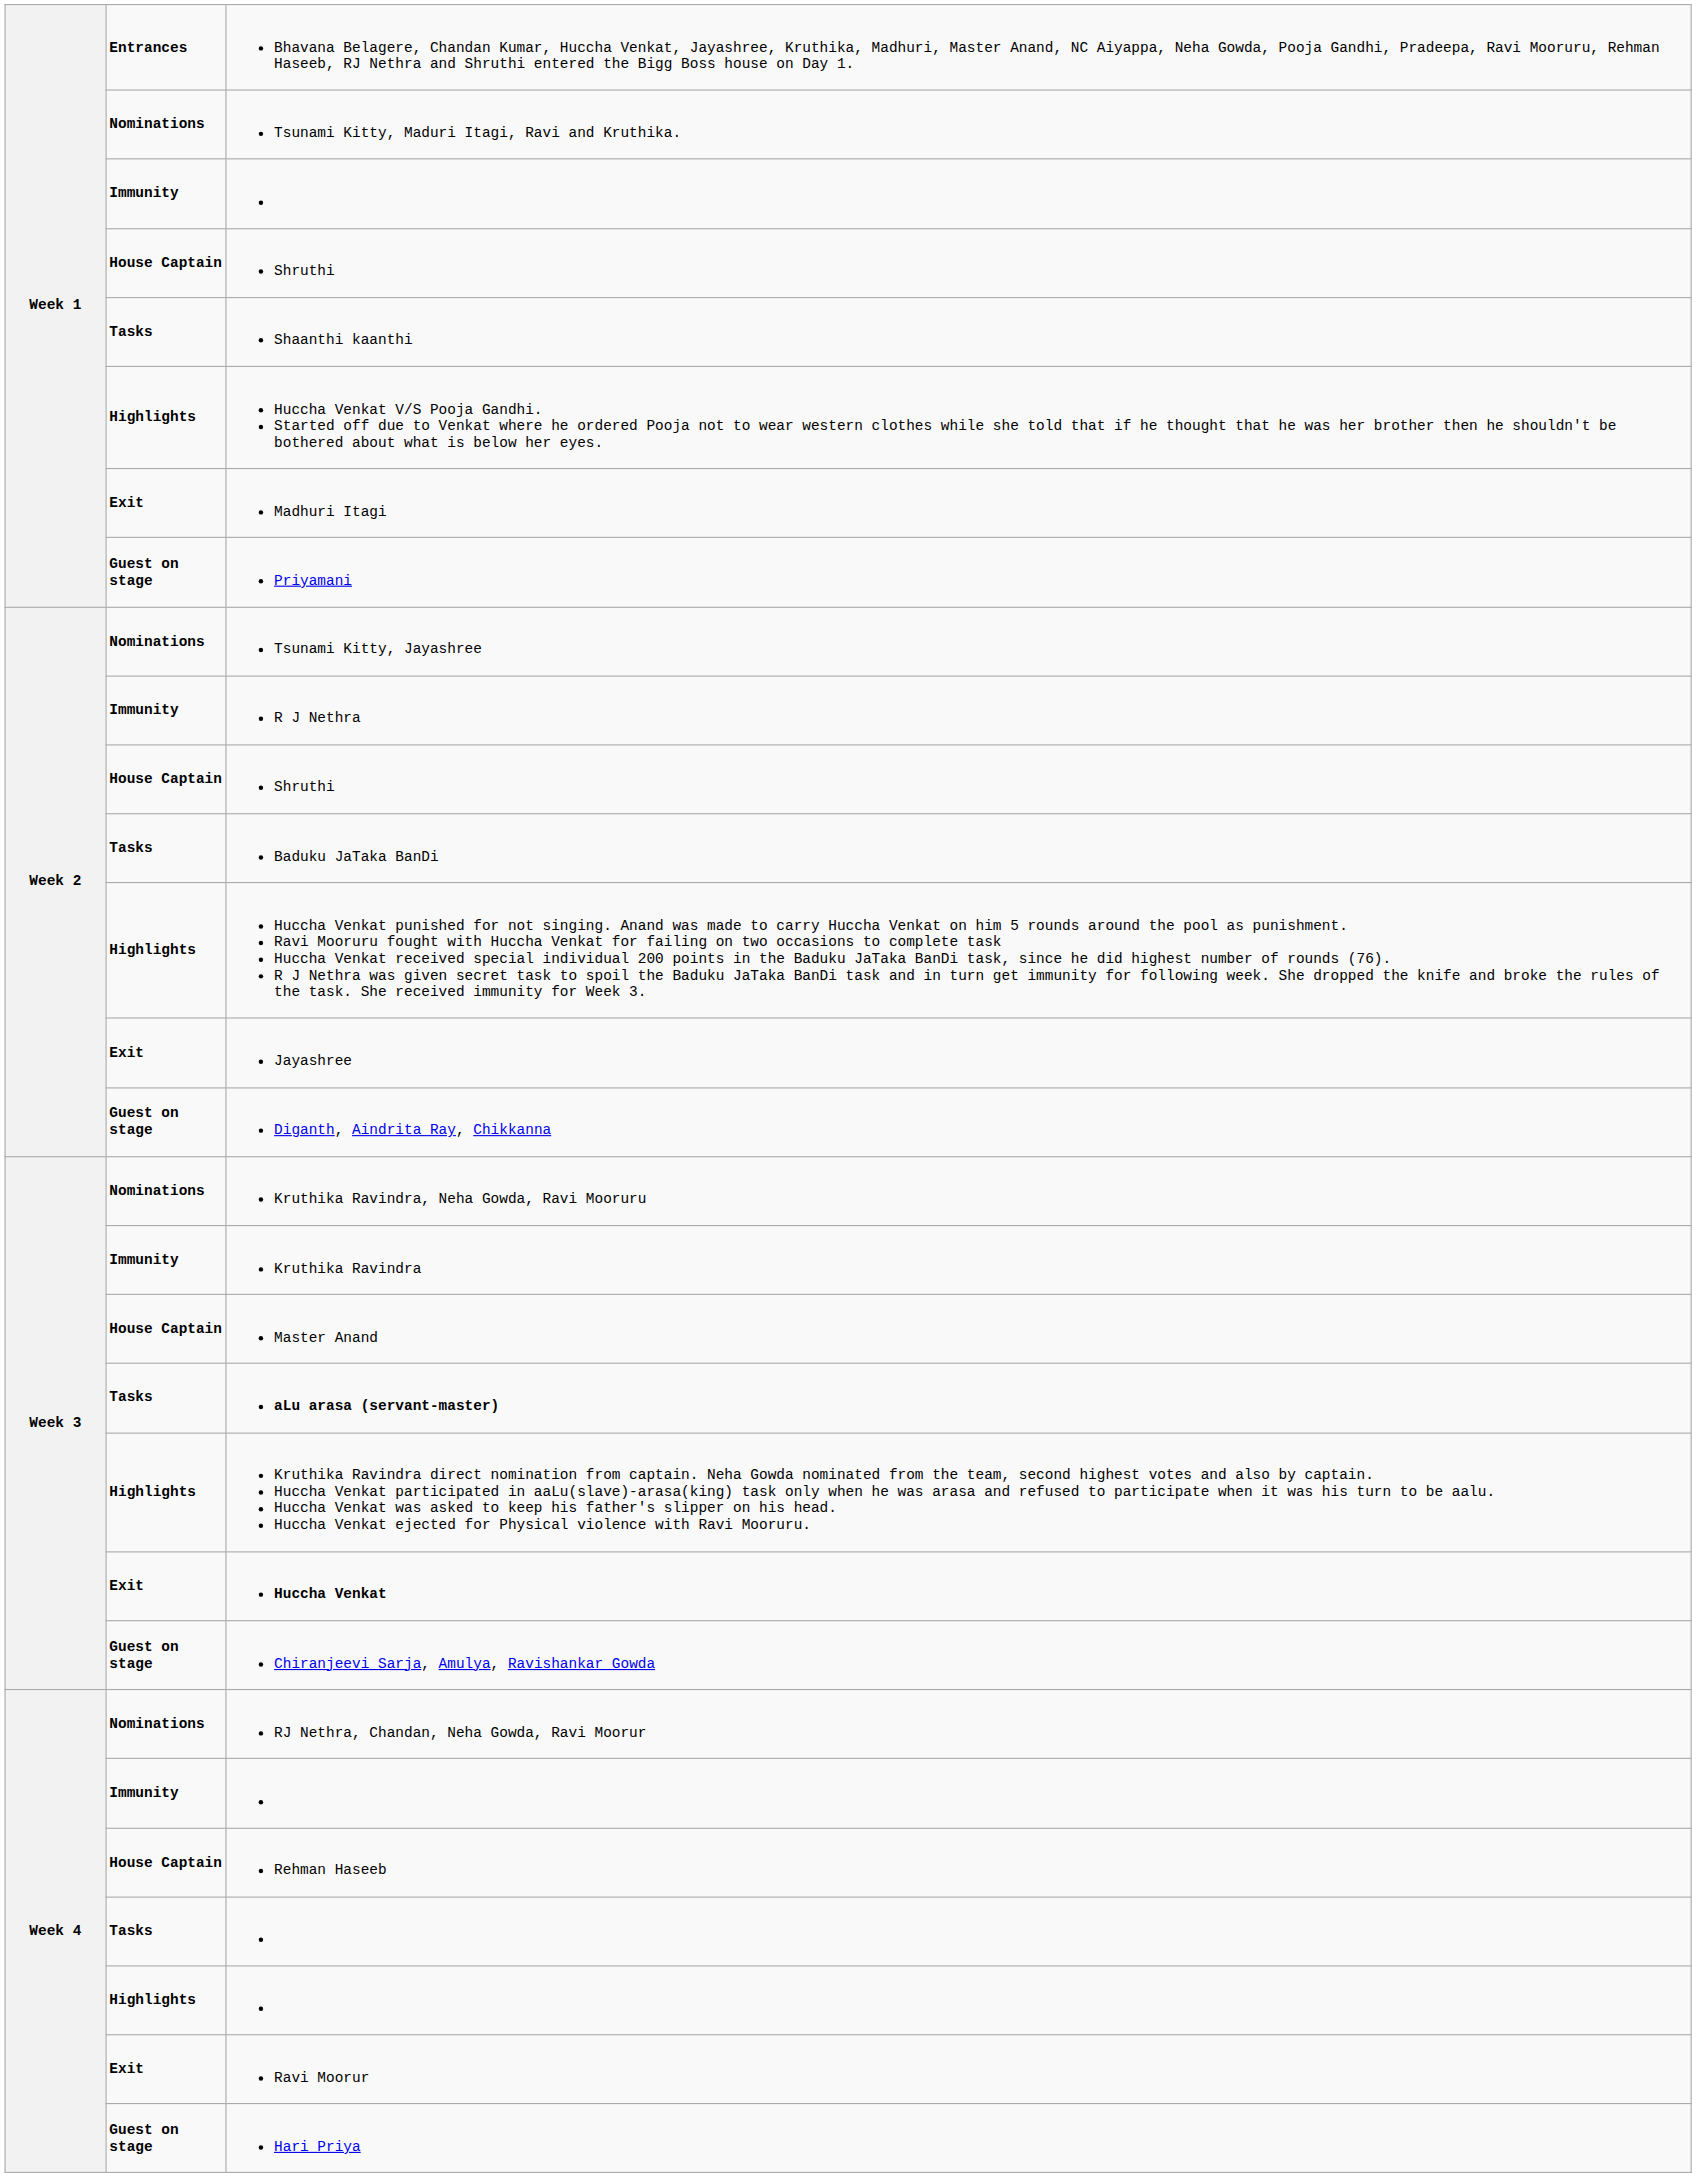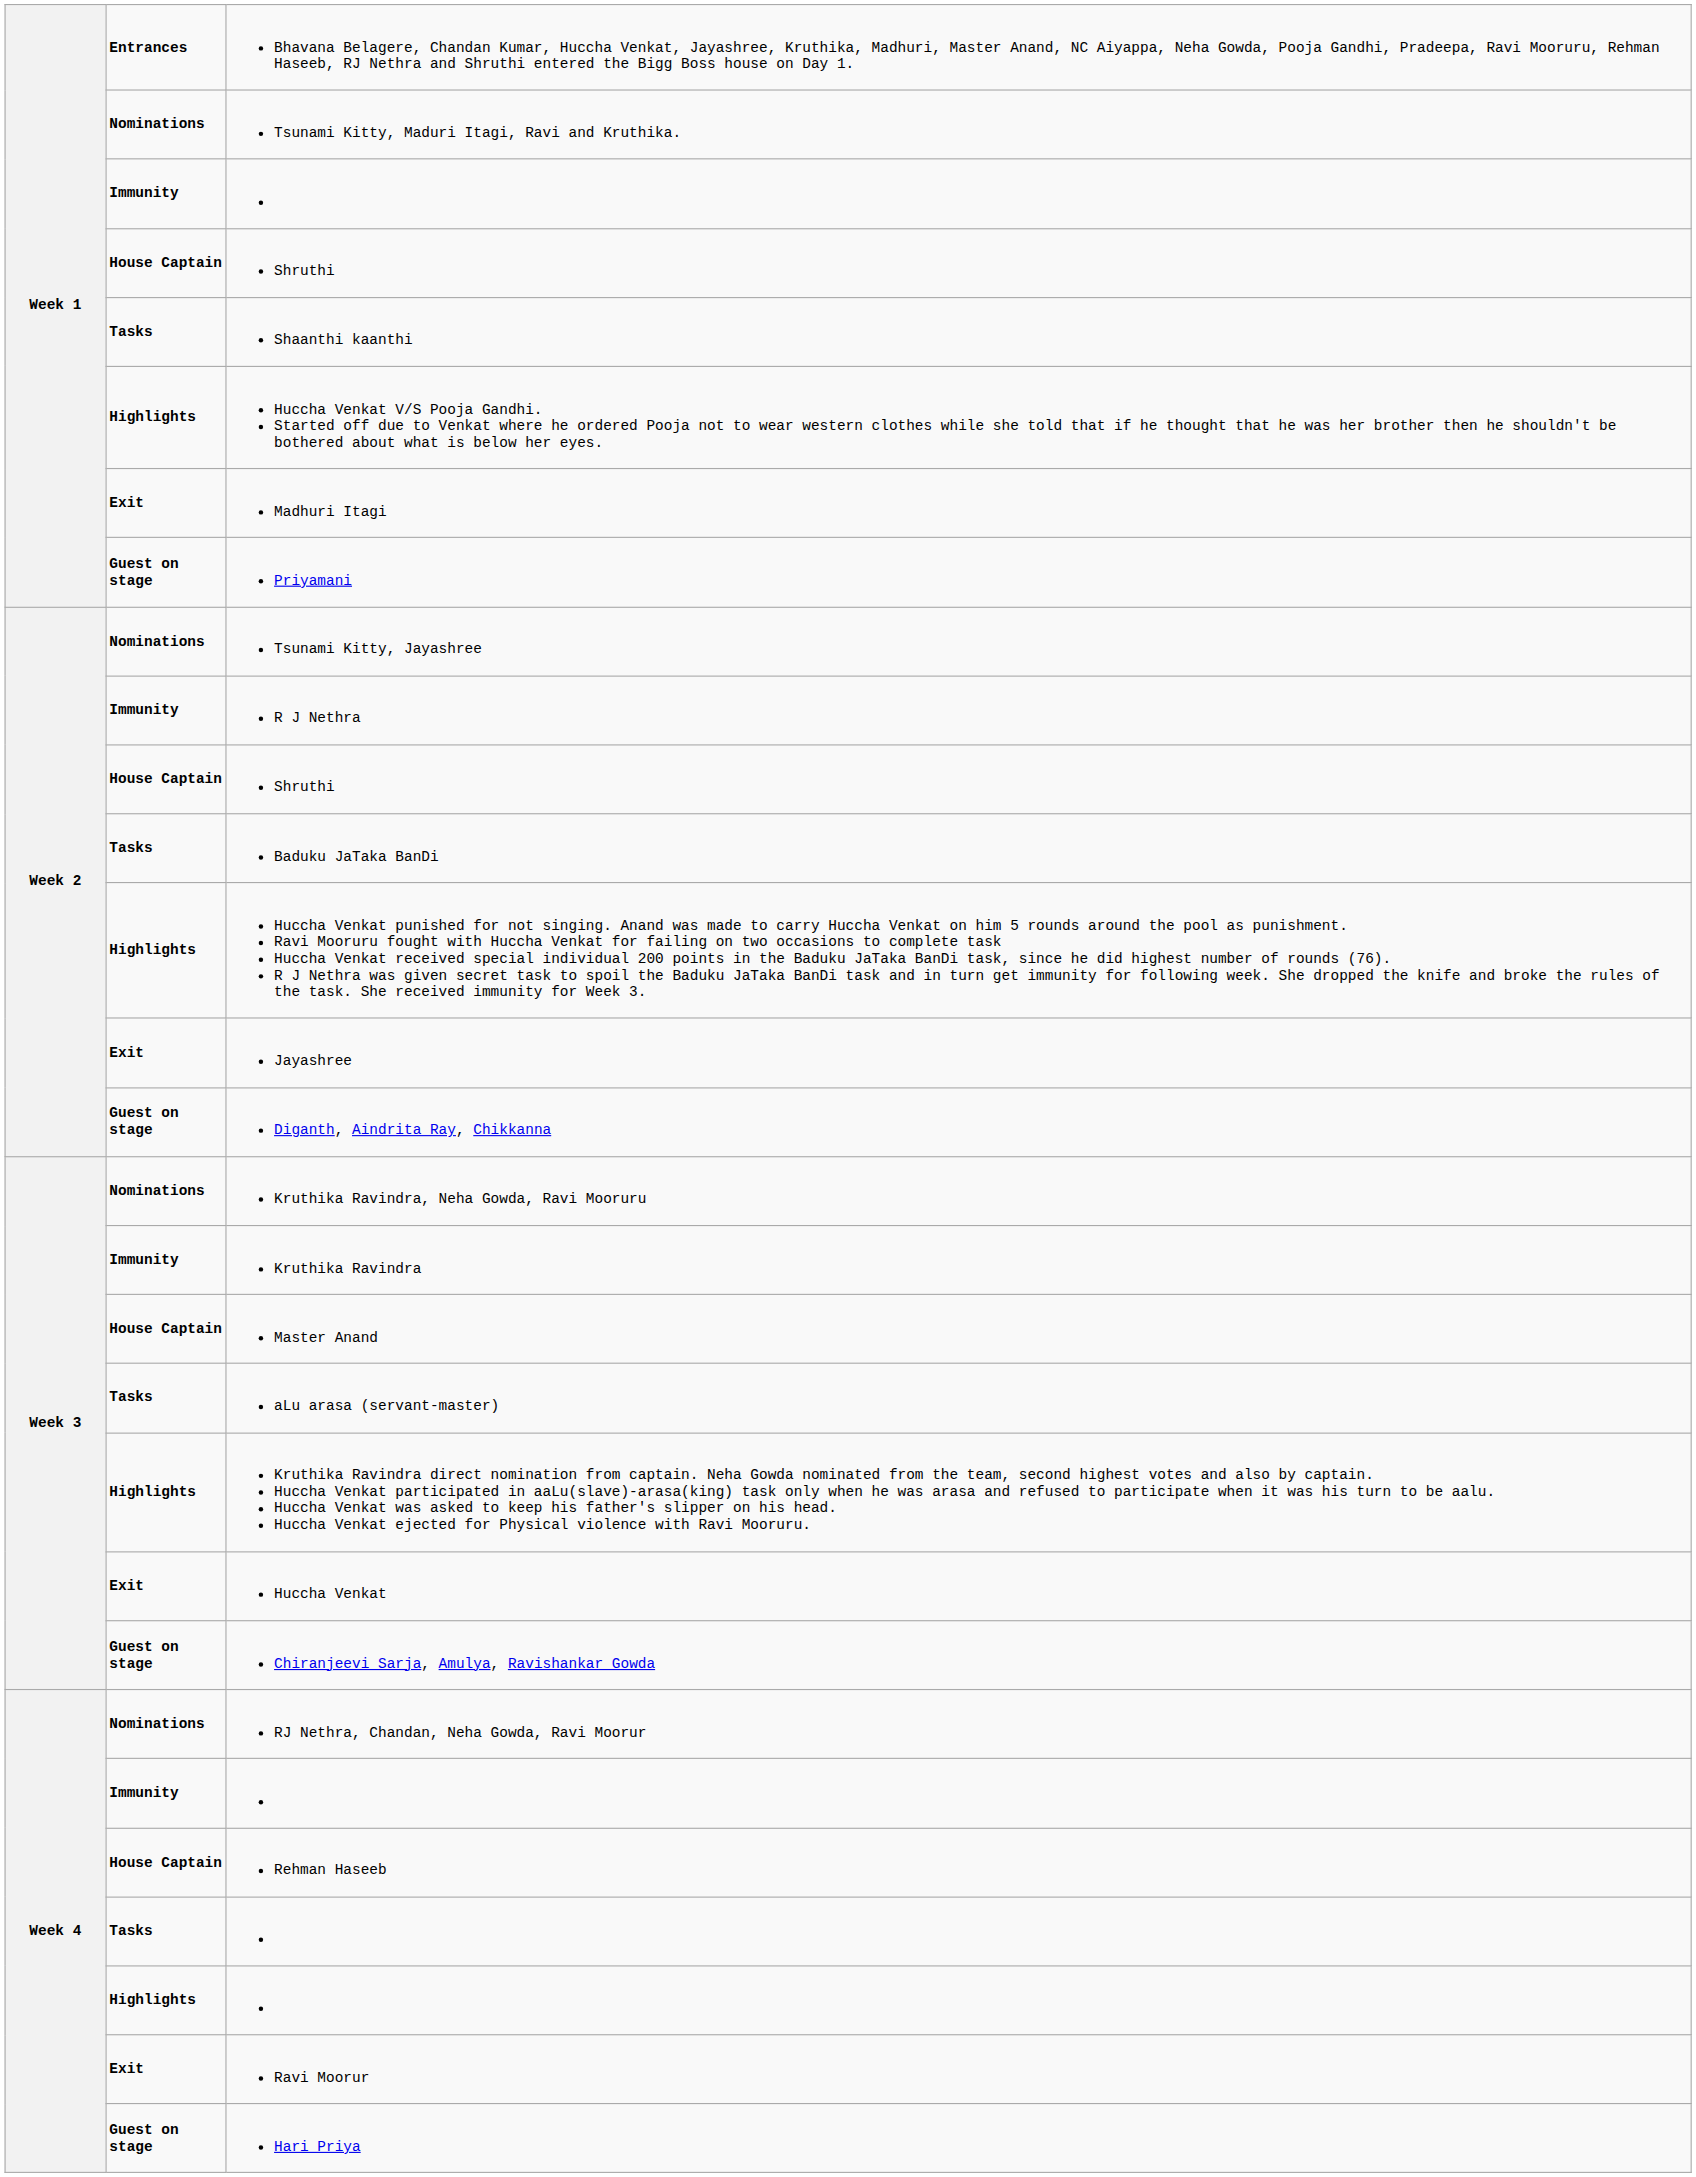(959, 1406) bold -> (959, 1406) normal
(959, 1594) bold -> (959, 1594) normal
